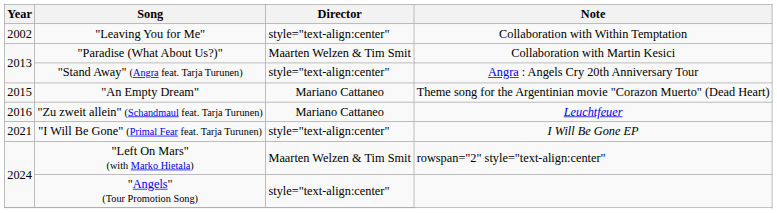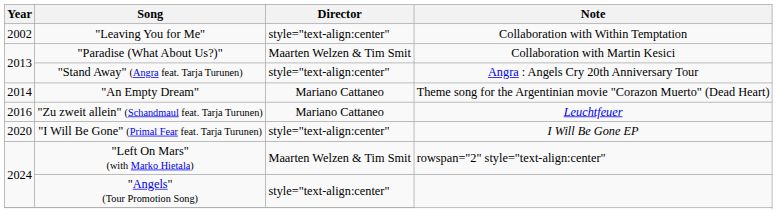(20, 92) 2015 -> (20, 92) 2014
(20, 131) 2021 -> (20, 131) 2020
